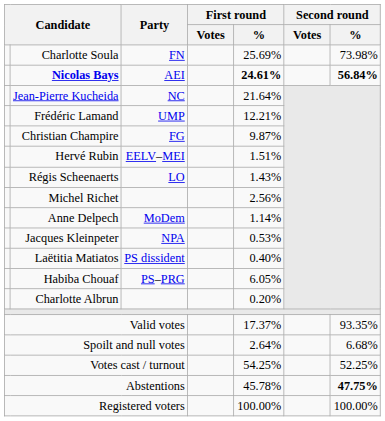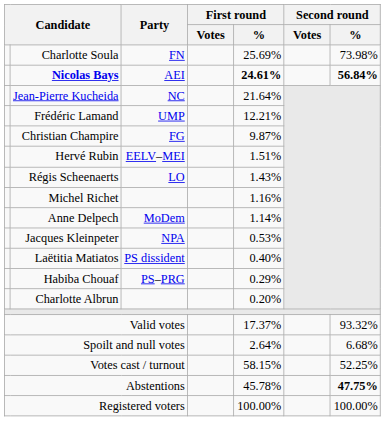(265, 197) 2.56% -> (265, 197) 1.16%
(265, 278) 6.05% -> (265, 278) 0.29%
(359, 325) 93.35% -> (359, 325) 93.32%
(262, 365) 54.25% -> (262, 365) 58.15%
